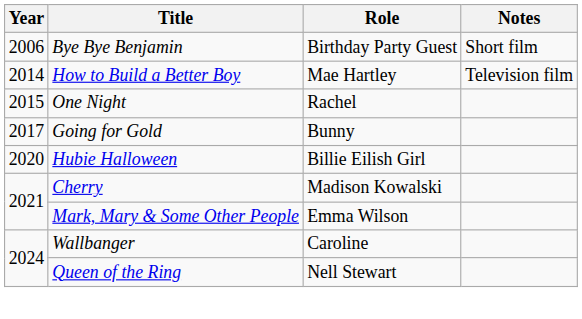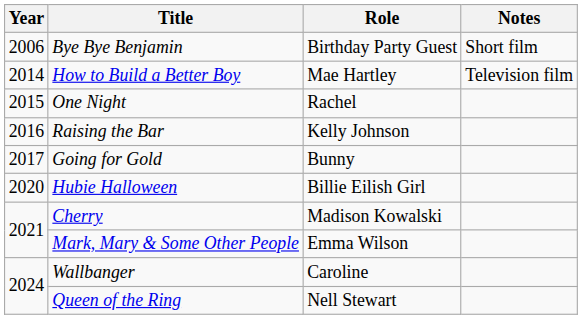+ row: (108, 131)
